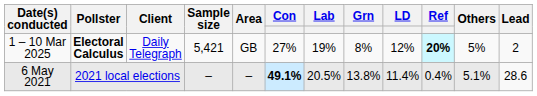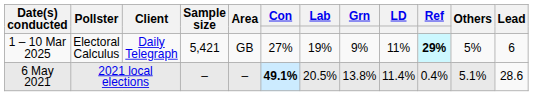(98, 48) bold -> (96, 48) normal
(363, 48) 8% -> (360, 48) 9%
(403, 48) 12% -> (399, 48) 11%
(438, 48) 20% -> (434, 48) 29%
(516, 48) 2 -> (512, 48) 6
